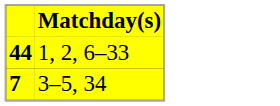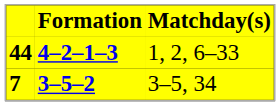+ column: (90, 20)
